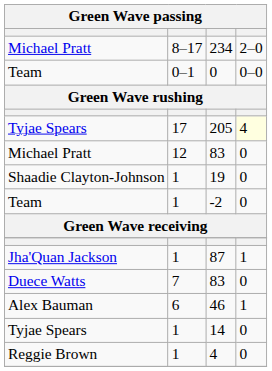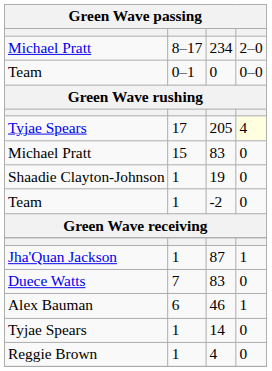(179, 152) 12 -> (179, 152) 15
